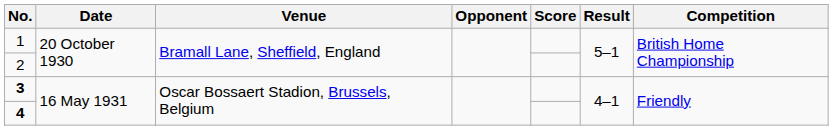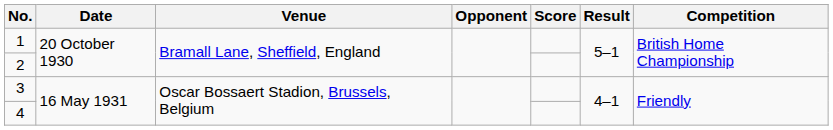(20, 88) bold -> (20, 88) normal
(20, 112) bold -> (20, 112) normal
